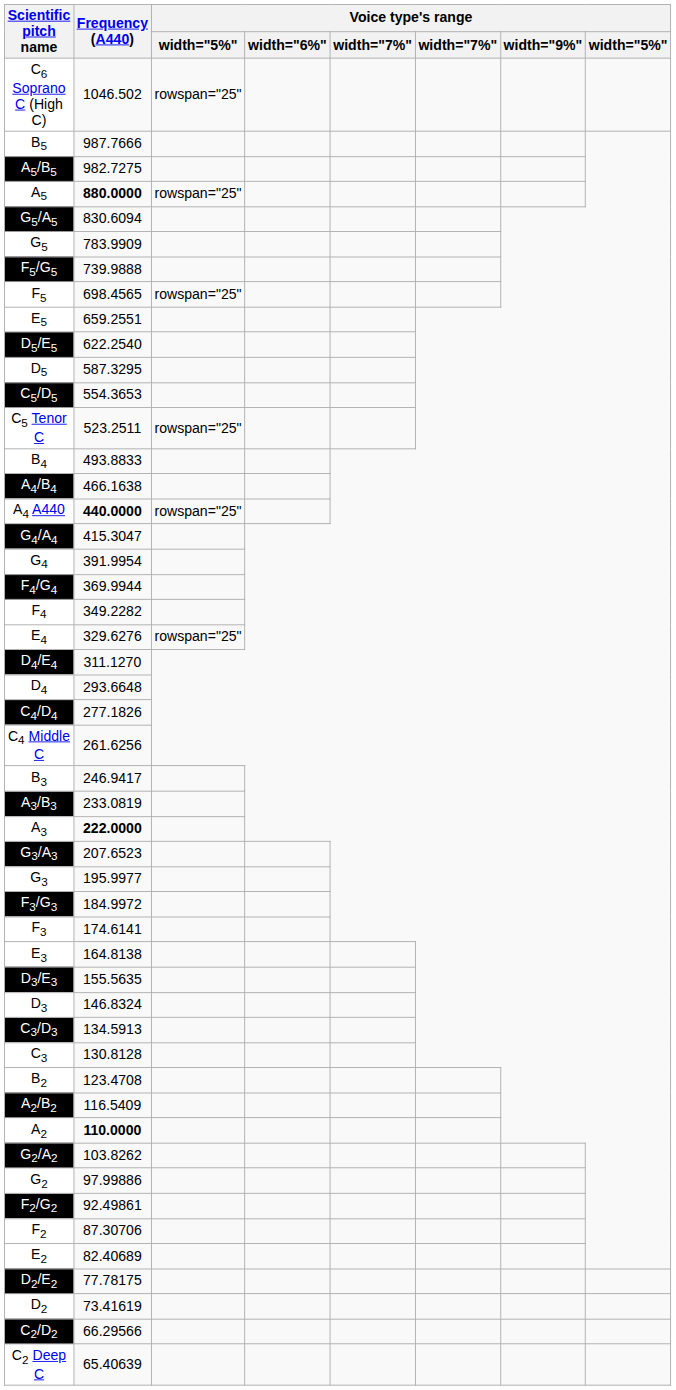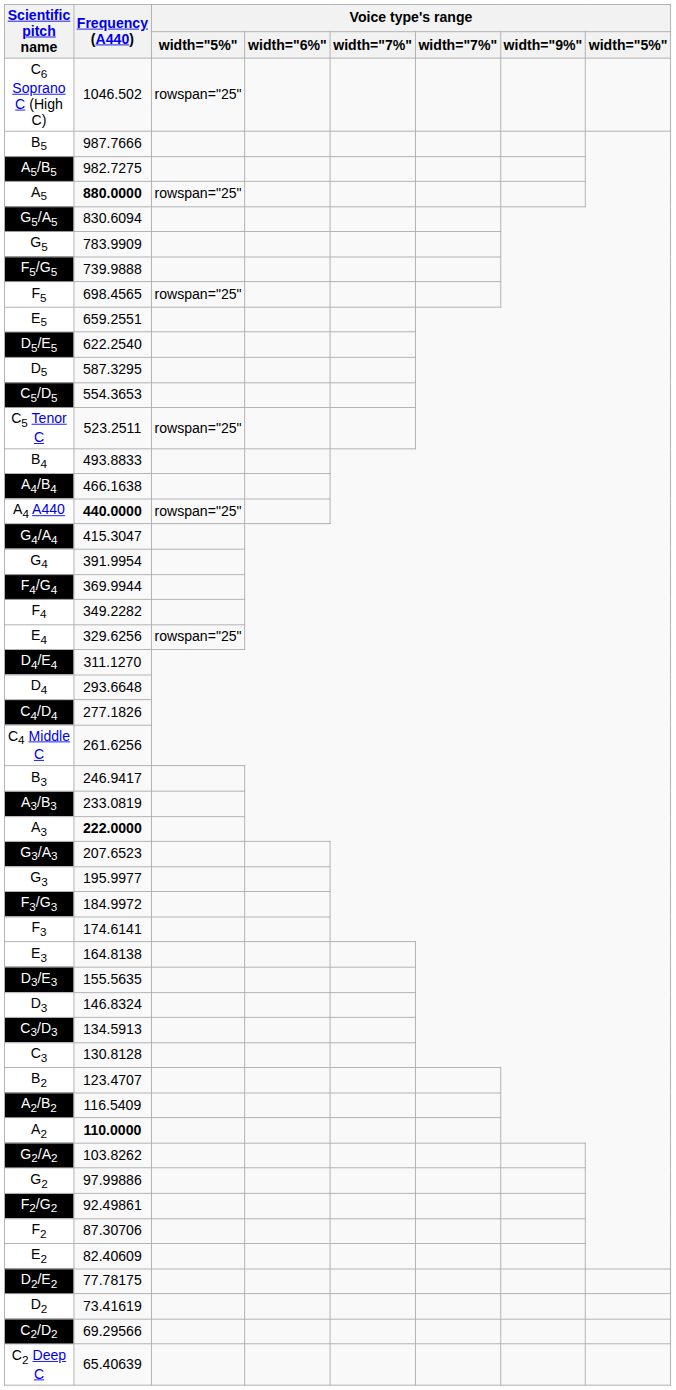(112, 637) 329.6276 -> (112, 637) 329.6256
(112, 1080) 123.4708 -> (112, 1080) 123.4707
(112, 1256) 82.40689 -> (112, 1256) 82.40609
(112, 1331) 66.29566 -> (112, 1331) 69.29566
